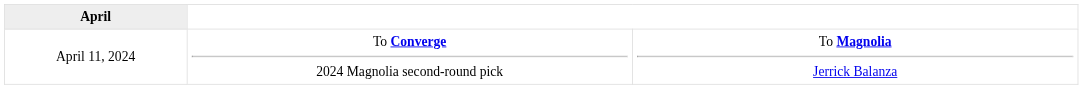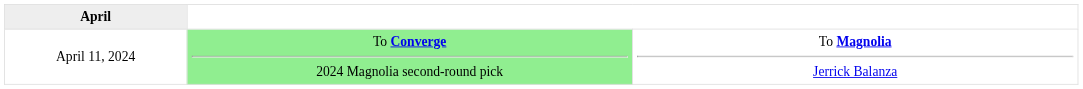(410, 56) no background -> (410, 56) lightgreen background
